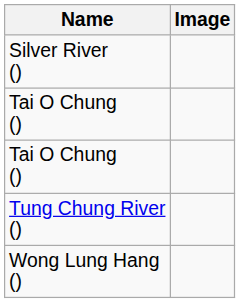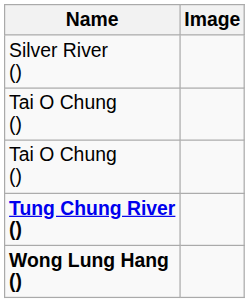(87, 218) normal -> (92, 218) bold
(84, 271) normal -> (89, 271) bold
